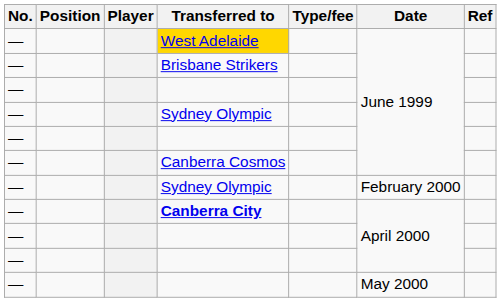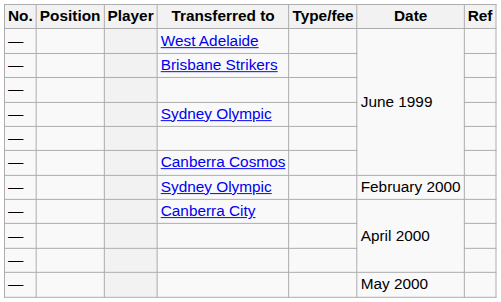(210, 41) gold background -> (210, 41) no background
(211, 211) bold -> (208, 211) normal
